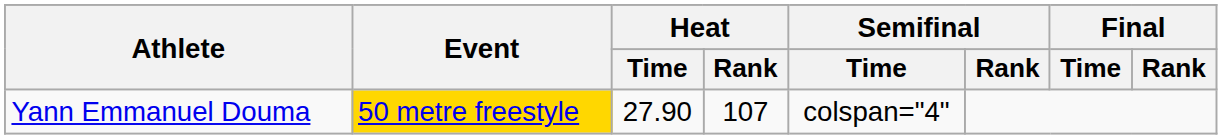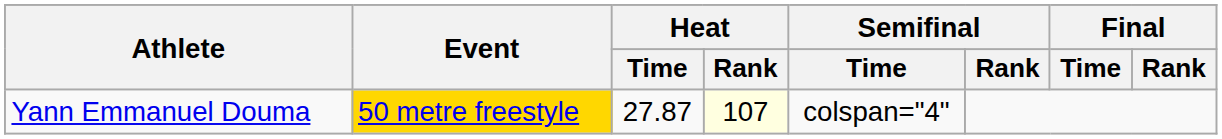(657, 112) 27.90 -> (657, 112) 27.87
(745, 112) no background -> (745, 112) lightyellow background
